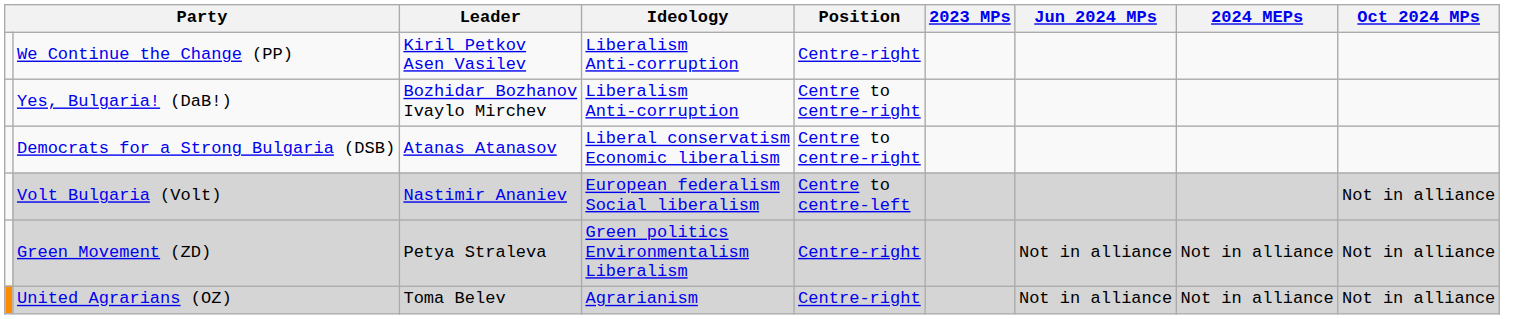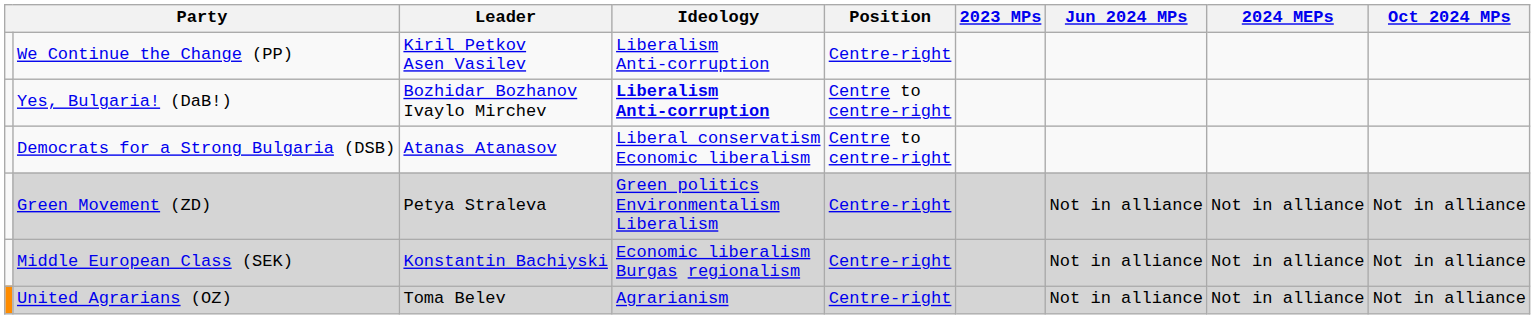(662, 103) normal -> (693, 103) bold
- row: (119, 196)
+ row: (155, 263)
